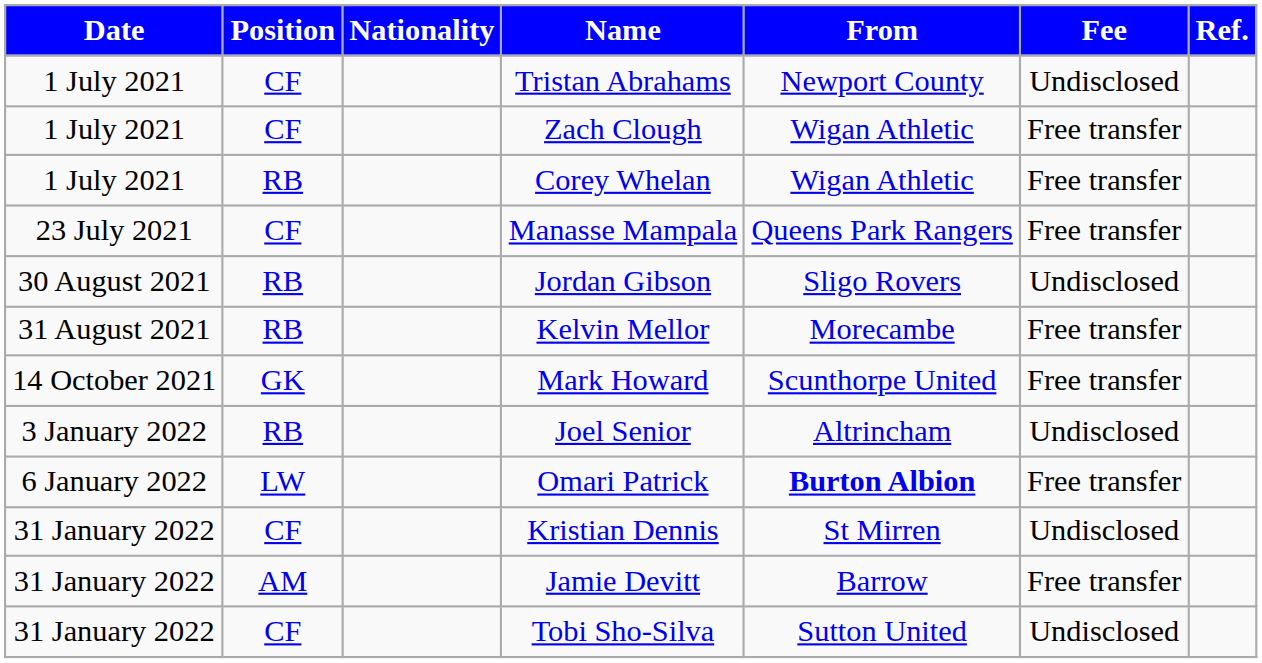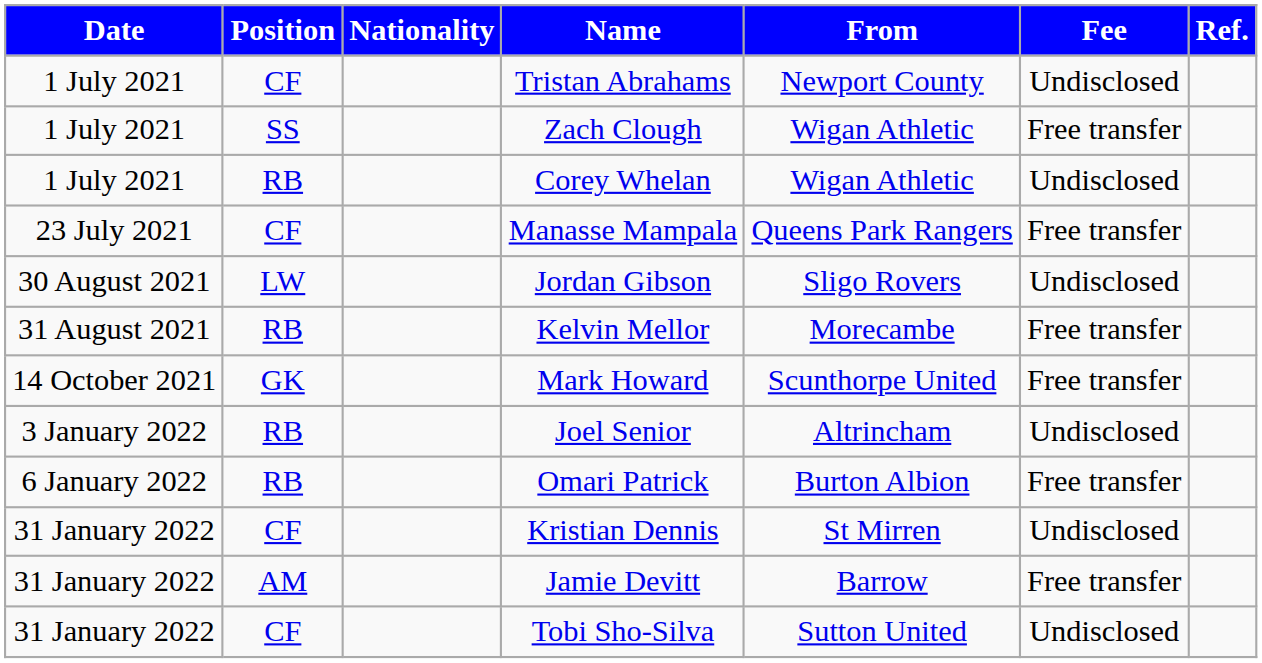(283, 130) CF -> (283, 130) SS
(1104, 180) Free transfer -> (1104, 180) Undisclosed
(283, 280) RB -> (283, 280) LW
(283, 480) LW -> (283, 480) RB
(882, 480) bold -> (882, 480) normal
